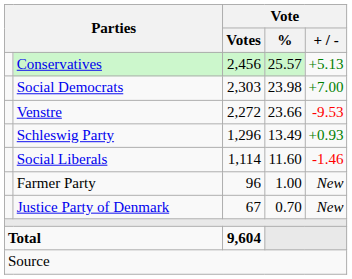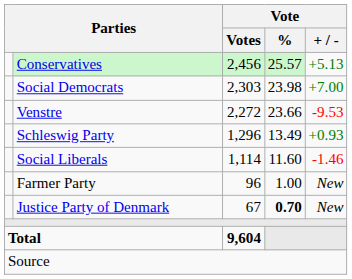(289, 207) normal -> (289, 207) bold
